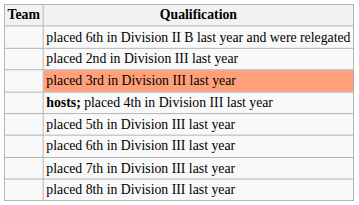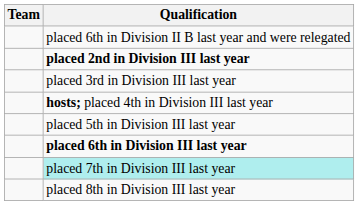(142, 59) normal -> (148, 59) bold
(141, 80) lightsalmon background -> (141, 80) no background
(141, 146) normal -> (146, 146) bold
(141, 168) no background -> (141, 168) paleturquoise background
